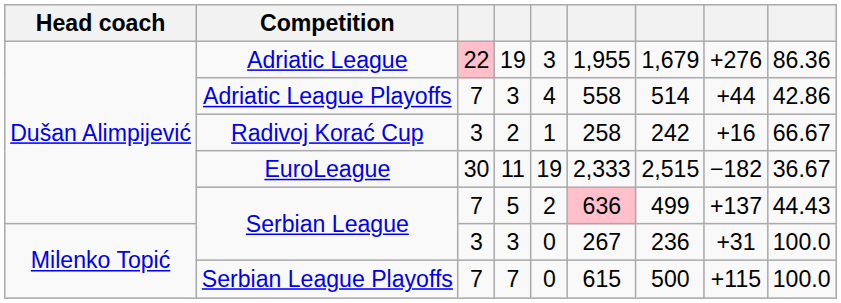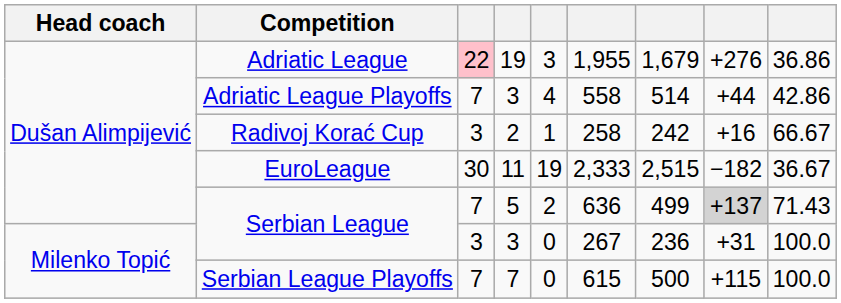(802, 60) 86.36 -> (802, 60) 36.86
(602, 206) pink background -> (602, 206) no background
(736, 206) no background -> (736, 206) lightgrey background
(802, 206) 44.43 -> (802, 206) 71.43
